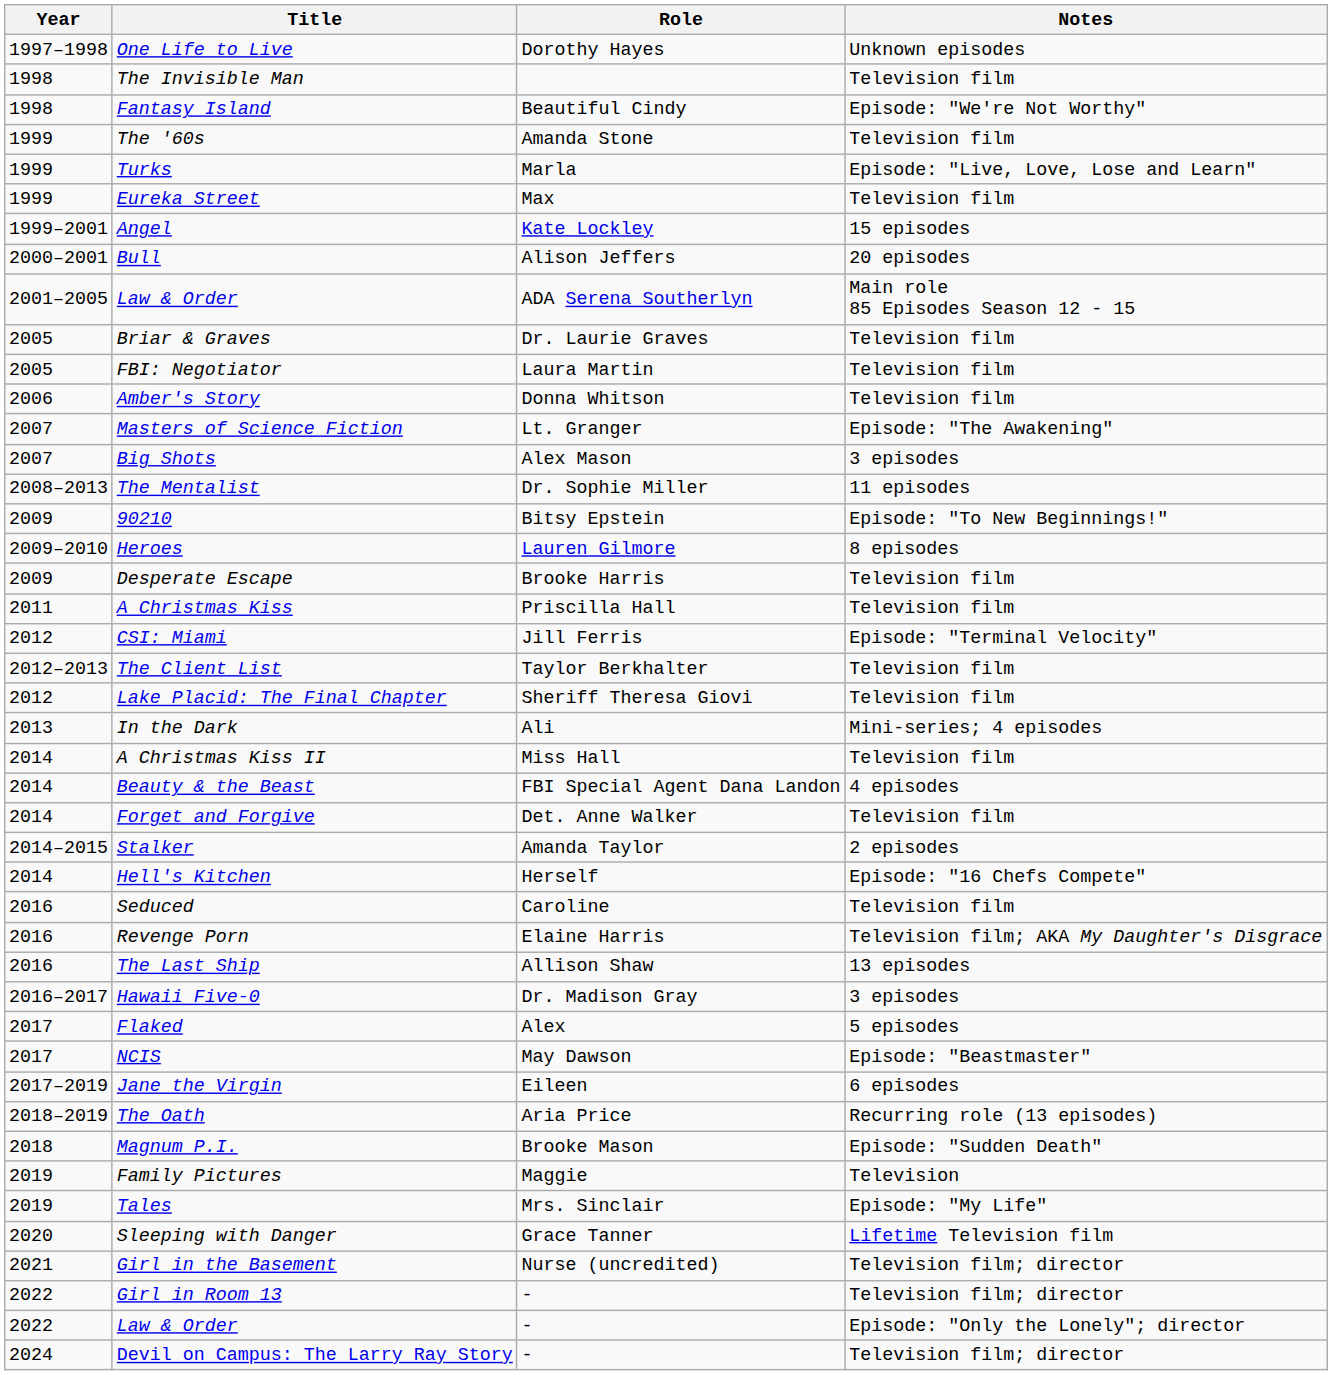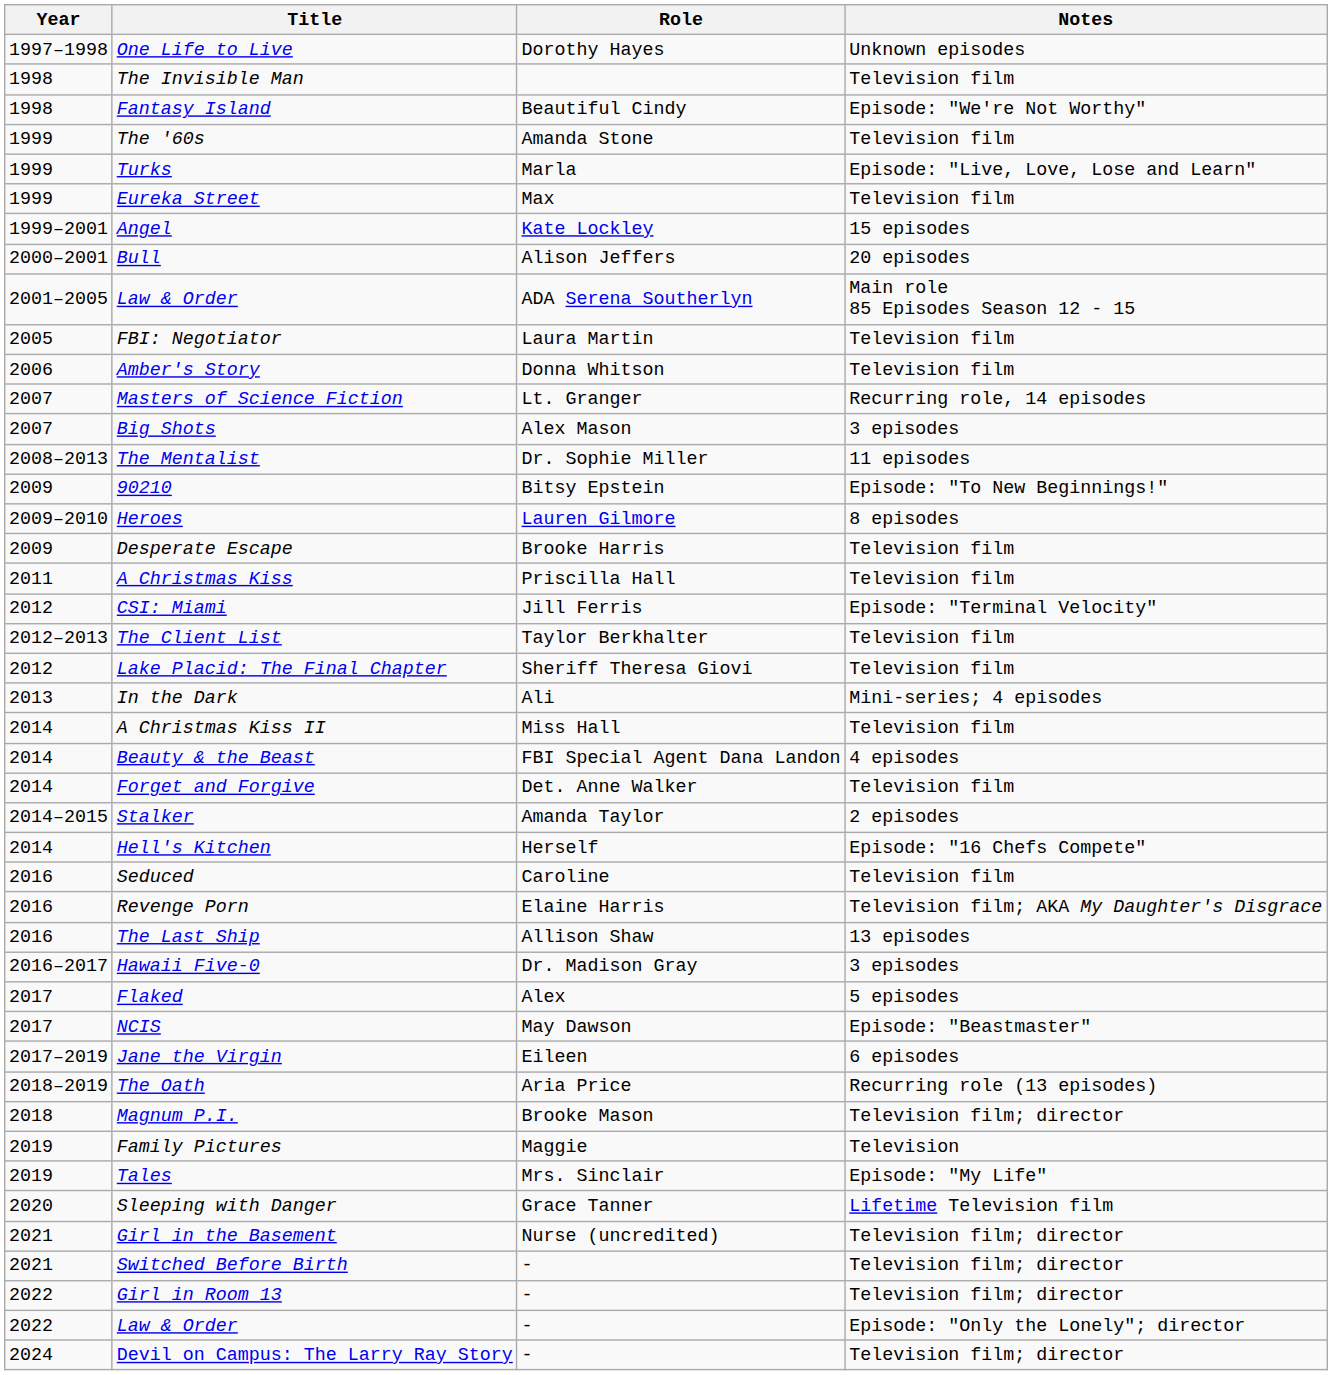- row: (194, 340)
(981, 429) Episode: "The Awakening" -> (998, 399) Recurring role, 14 episodes
(976, 1146) Episode: "Sudden Death" -> (987, 1116) Television film; director
+ row: (232, 1266)
